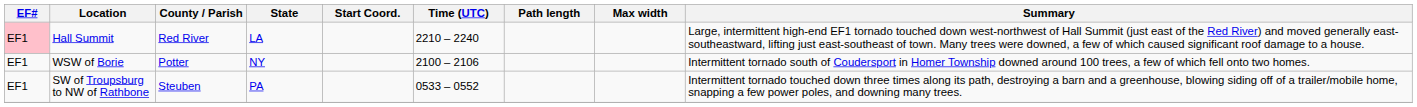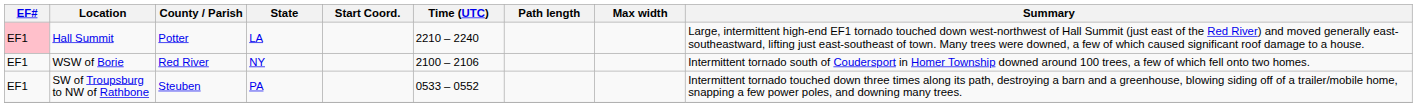(184, 37) Red River -> (174, 37) Potter
(174, 62) Potter -> (184, 62) Red River
